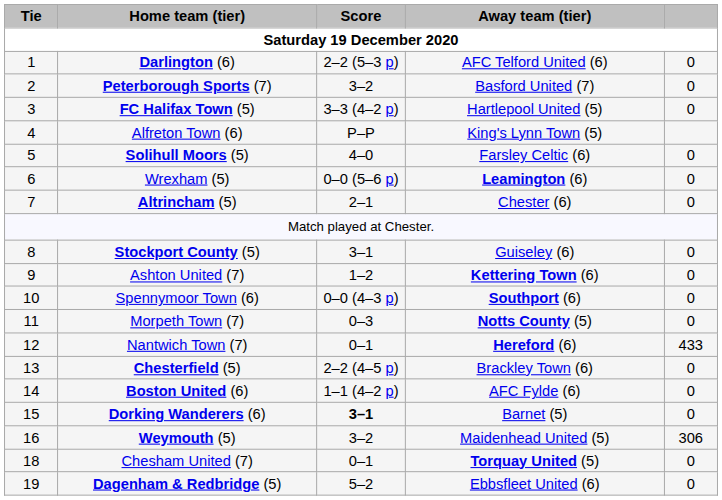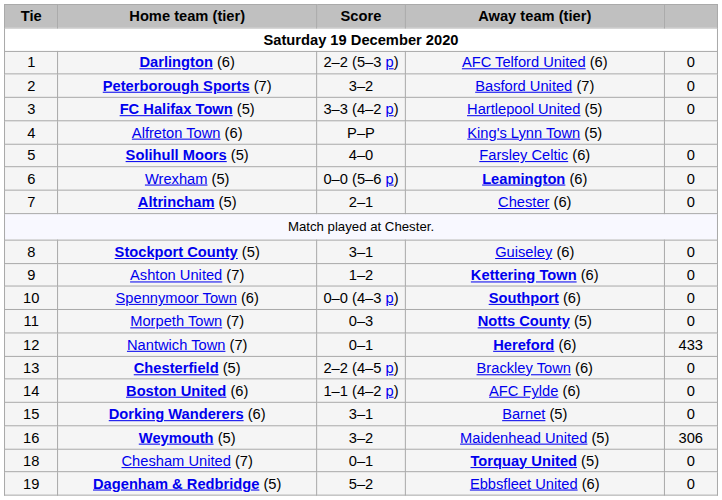(361, 414) bold -> (361, 414) normal
